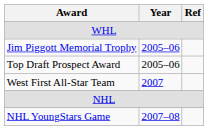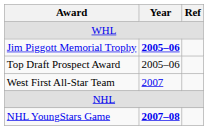(161, 47) normal -> (161, 47) bold
(161, 116) normal -> (161, 116) bold
